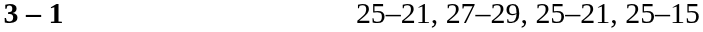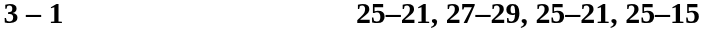(528, 13) normal -> (528, 13) bold
